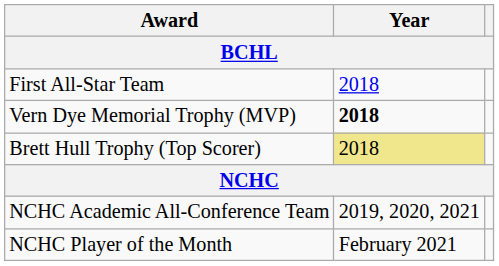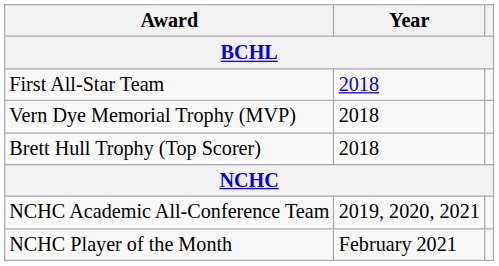(359, 116) bold -> (359, 116) normal
(359, 148) khaki background -> (359, 148) no background
